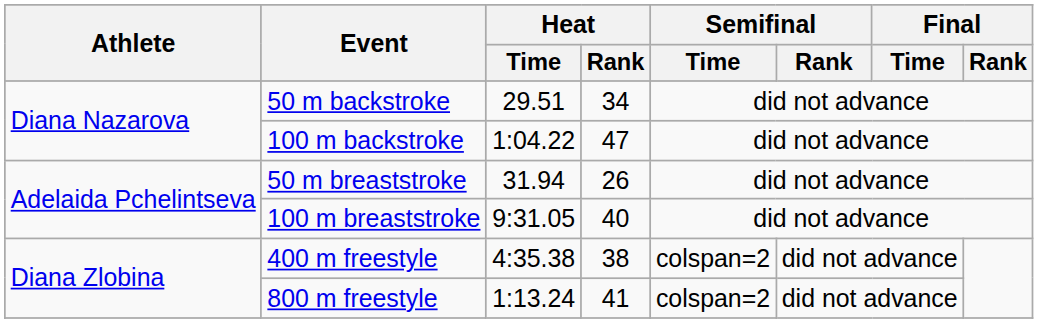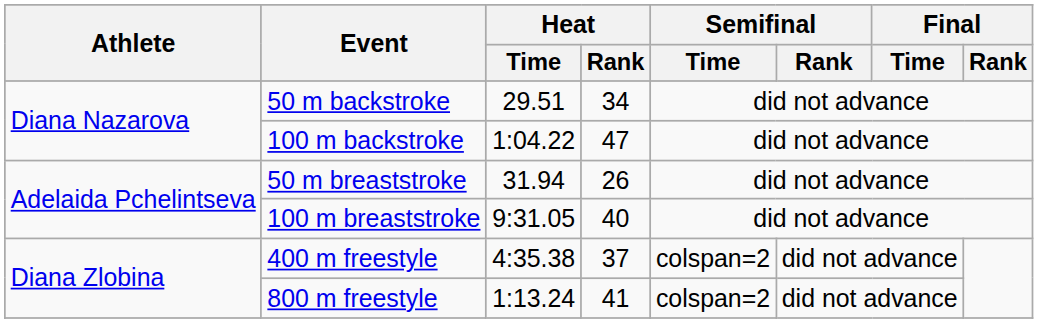(616, 259) 38 -> (616, 259) 37
